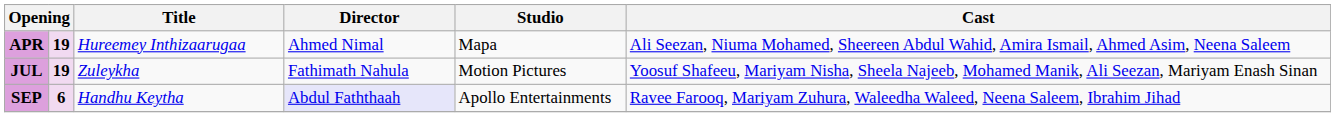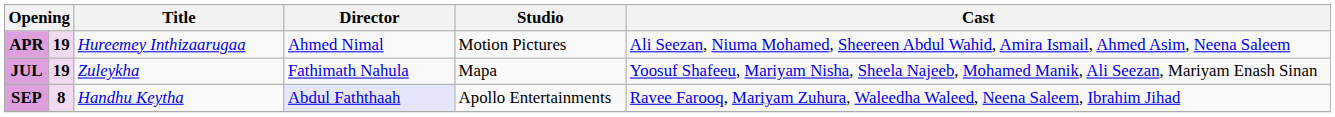(478, 44) Mapa -> (513, 44) Motion Pictures
(513, 71) Motion Pictures -> (478, 71) Mapa
(61, 97) 6 -> (61, 97) 8
